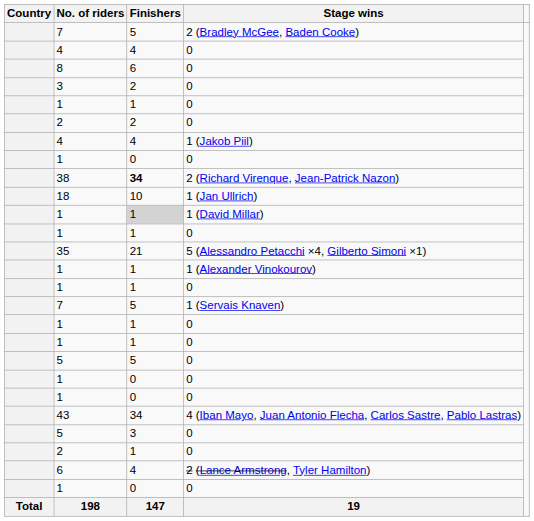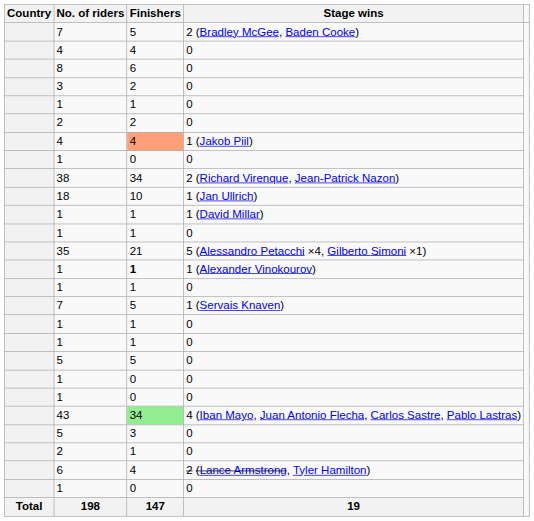(133, 141) no background -> (133, 141) lightsalmon background
(136, 178) bold -> (136, 178) normal
(133, 214) lightgrey background -> (133, 214) no background
(133, 269) normal -> (133, 269) bold
(136, 415) no background -> (136, 415) lightgreen background
